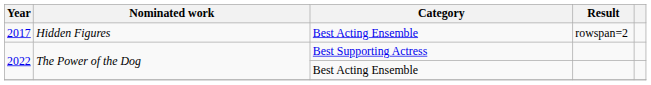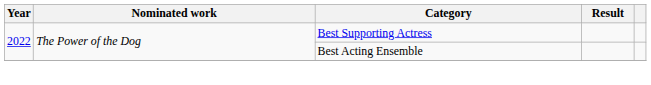- row: (19, 32)
